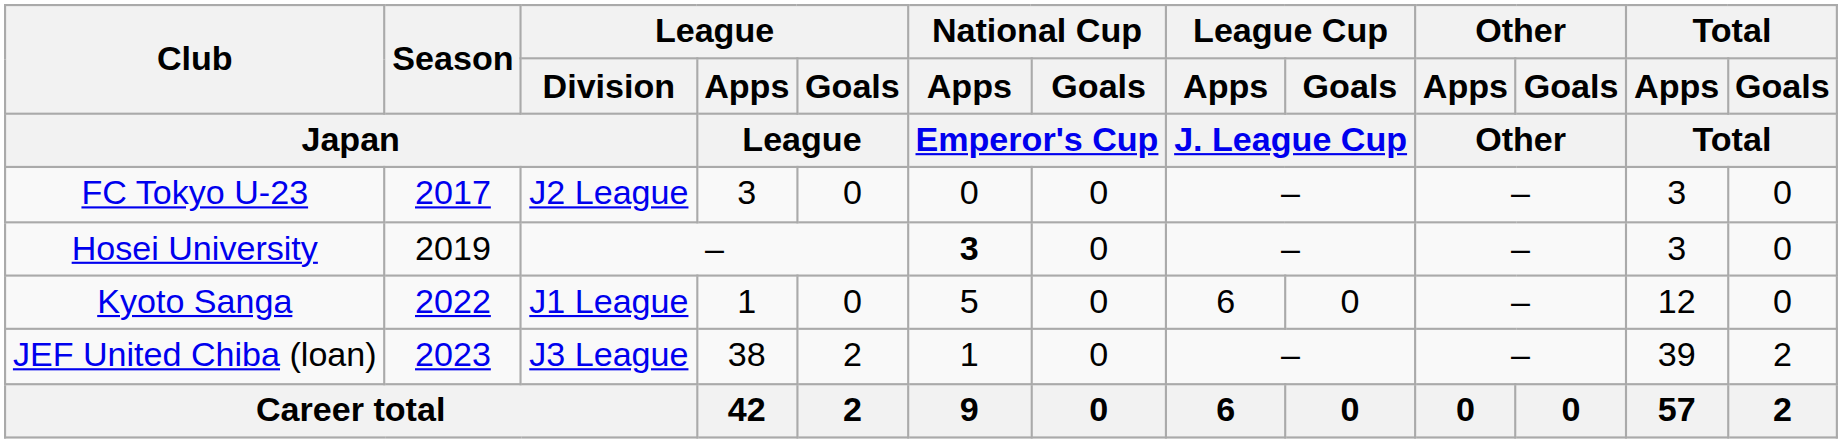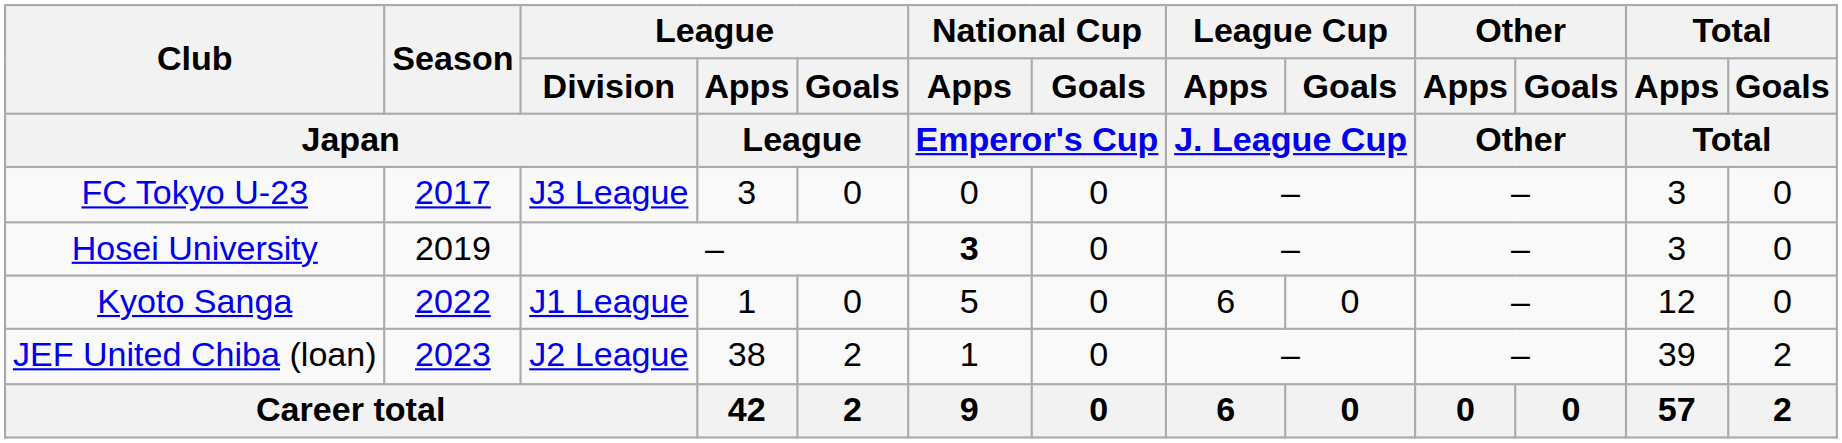(609, 193) J2 League -> (609, 193) J3 League
(609, 355) J3 League -> (609, 355) J2 League
